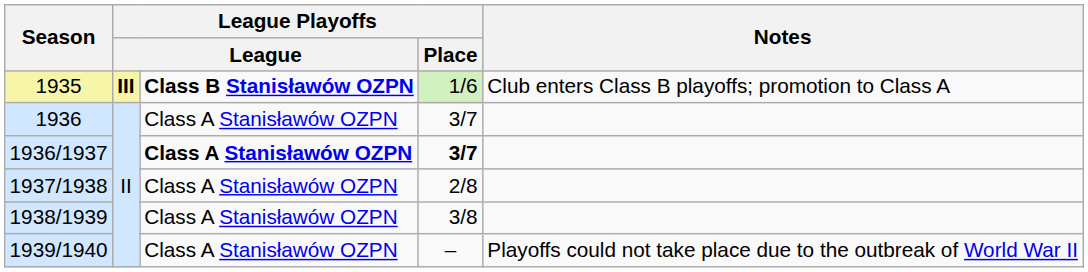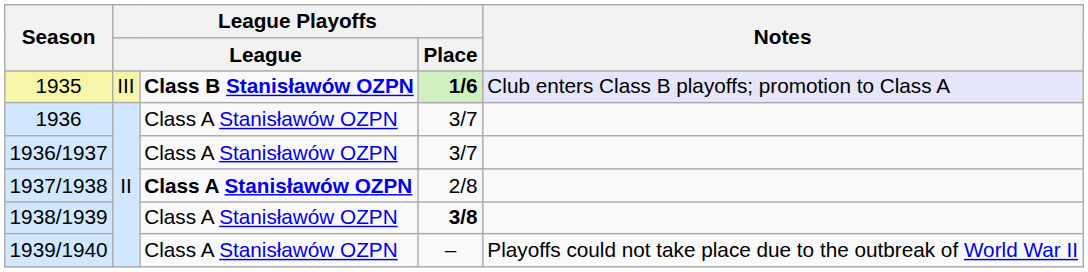(126, 87) bold -> (126, 87) normal
(463, 87) normal -> (463, 87) bold
(719, 87) no background -> (719, 87) lavender background
(278, 153) bold -> (271, 153) normal
(463, 153) bold -> (463, 153) normal
(271, 185) normal -> (278, 185) bold
(463, 218) normal -> (463, 218) bold
